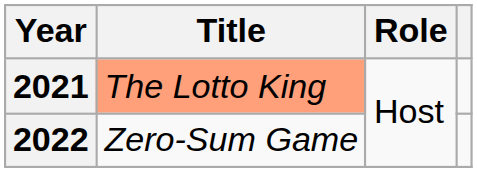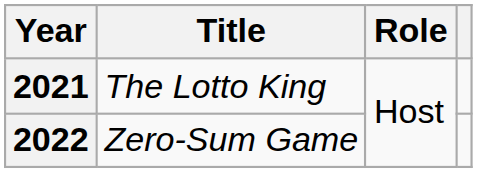(215, 85) lightsalmon background -> (215, 85) no background
